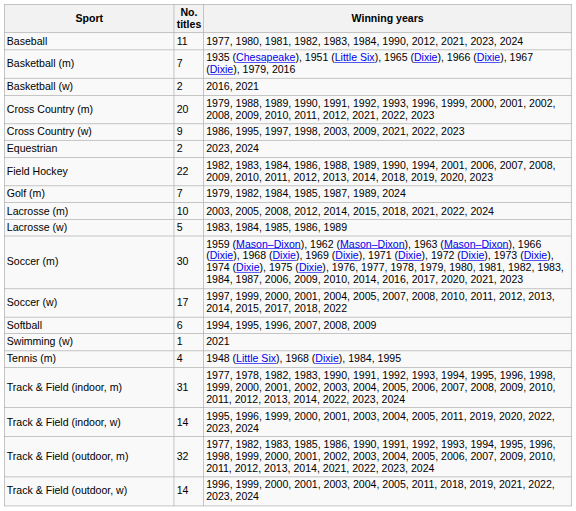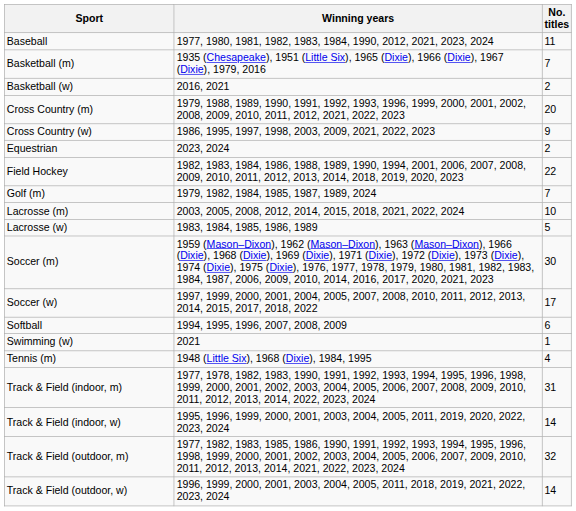columns swapped: (189, 18) <-> (388, 18)
